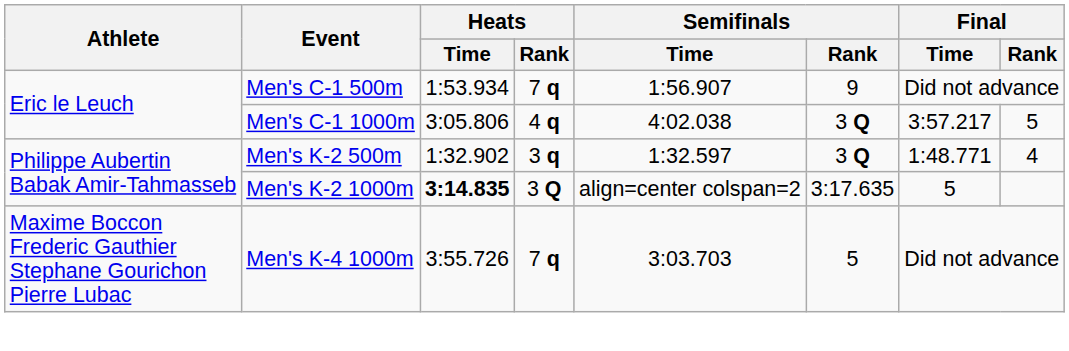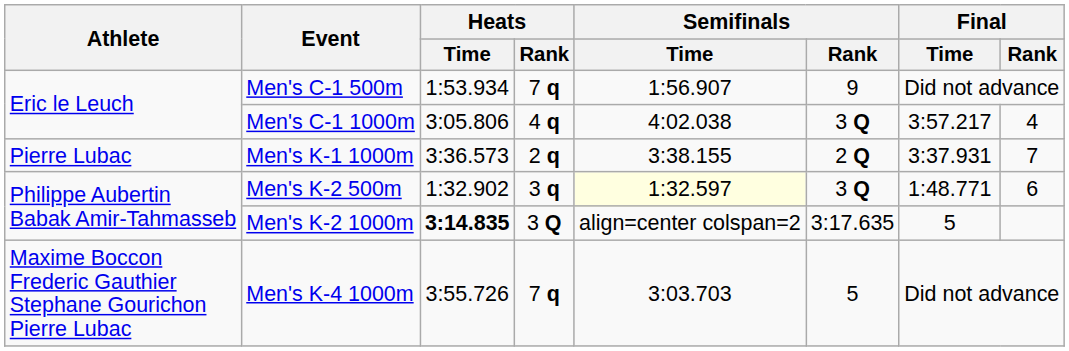(1032, 122) 5 -> (1032, 122) 4
+ row: (330, 156)
(690, 156) no background -> (690, 190) lightyellow background
(1032, 156) 4 -> (1032, 190) 6
